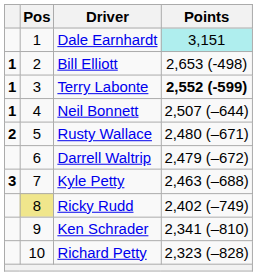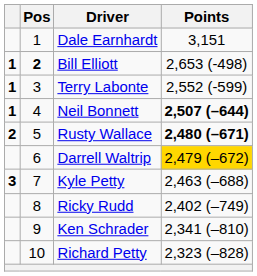(207, 40) paleturquoise background -> (207, 40) no background
(37, 64) normal -> (37, 64) bold
(207, 87) bold -> (207, 87) normal
(207, 111) normal -> (207, 111) bold
(207, 134) normal -> (207, 134) bold
(207, 158) no background -> (207, 158) gold background
(37, 205) khaki background -> (37, 205) no background
